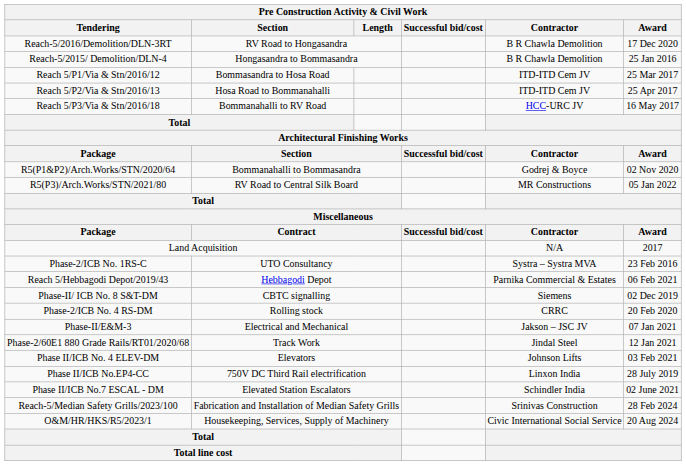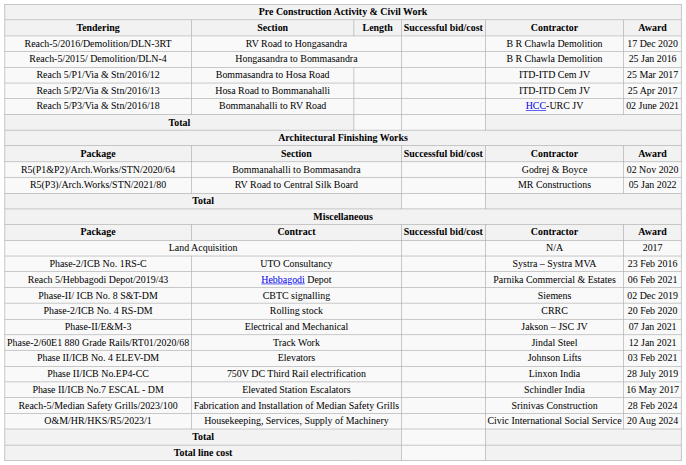(653, 106) 16 May 2017 -> (653, 106) 02 June 2021
(653, 389) 02 June 2021 -> (653, 389) 16 May 2017
